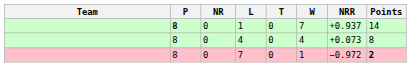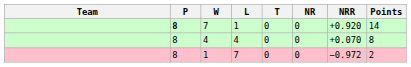columns swapped: (312, 12) <-> (218, 12)
(345, 26) +0.937 -> (345, 26) +0.920
(345, 40) +0.073 -> (345, 40) +0.070
(371, 55) bold -> (371, 55) normal
